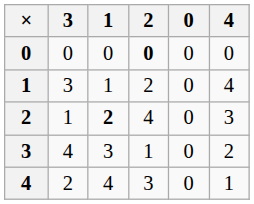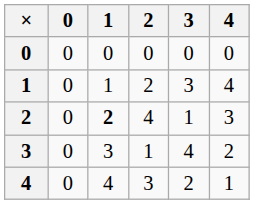columns swapped: (189, 20) <-> (68, 20)
(148, 53) bold -> (148, 53) normal
